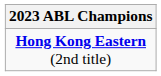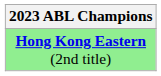(81, 49) no background -> (81, 49) lightgreen background
